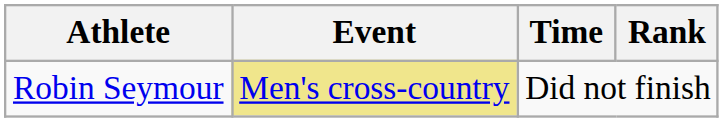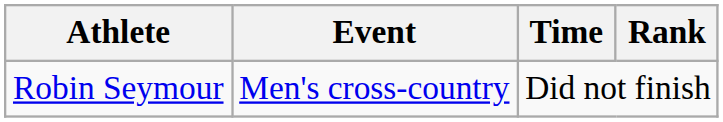(374, 87) khaki background -> (374, 87) no background
